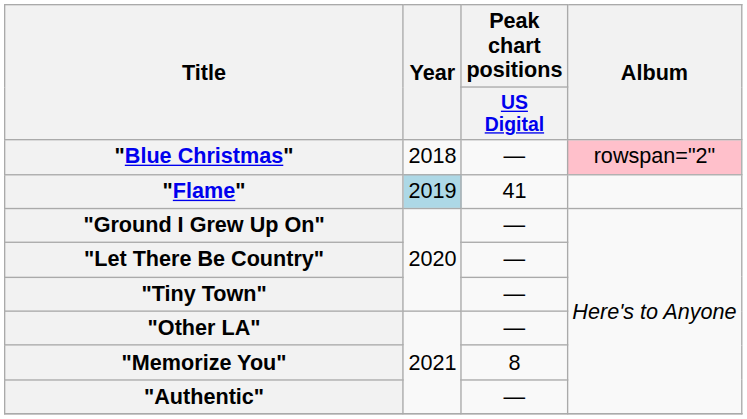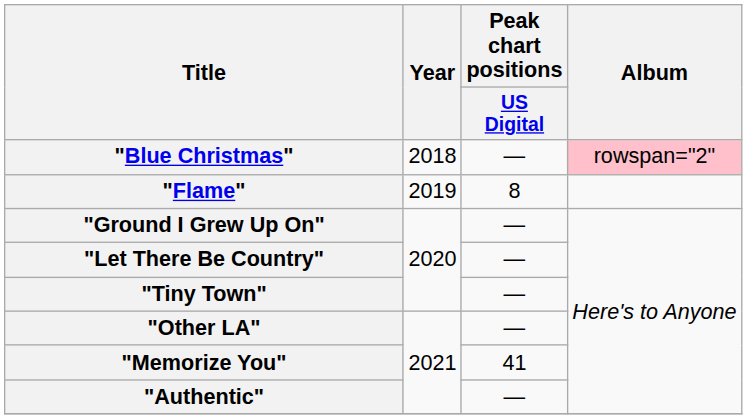(432, 191) lightblue background -> (432, 191) no background
(514, 191) 41 -> (514, 191) 8
(514, 362) 8 -> (514, 362) 41
